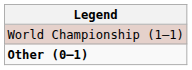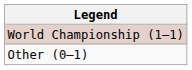(48, 54) bold -> (48, 54) normal
